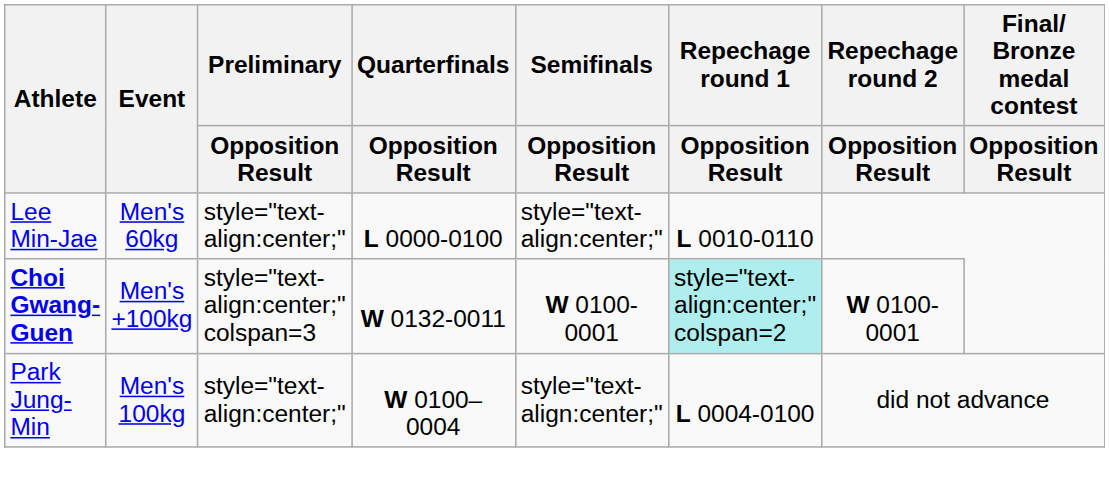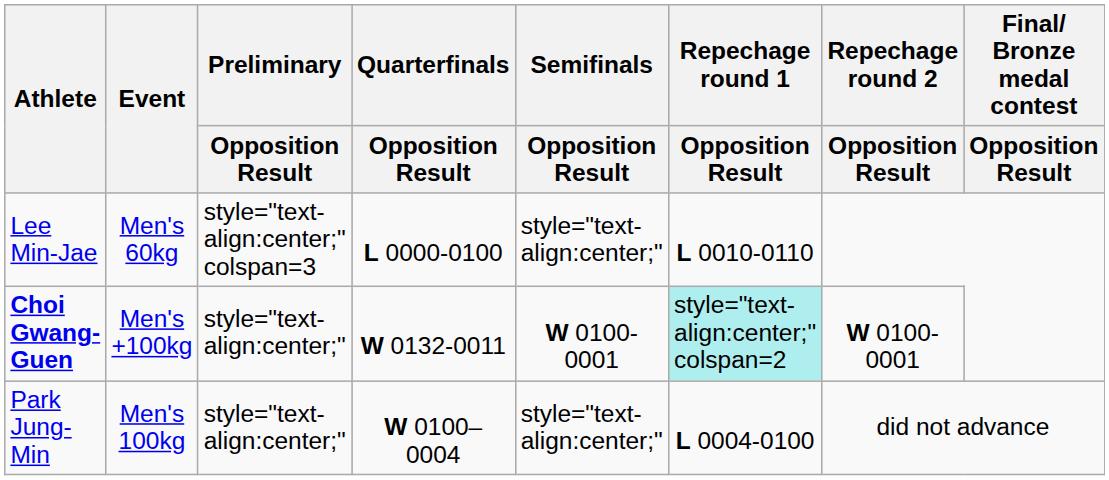(275, 225) style="text-align:center;" -> (275, 239) style="text-align:center;" colspan=3
(275, 305) style="text-align:center;" colspan=3 -> (275, 333) style="text-align:center;"
